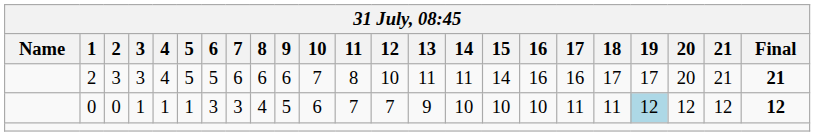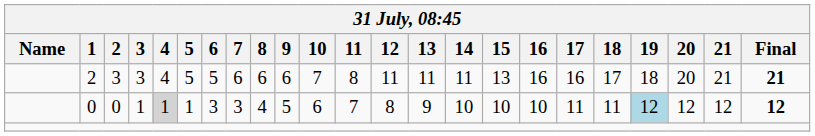(390, 78) 10 -> (390, 78) 11
(501, 78) 14 -> (501, 78) 13
(649, 78) 17 -> (649, 78) 18
(165, 107) no background -> (165, 107) lightgrey background
(390, 107) 7 -> (390, 107) 8
